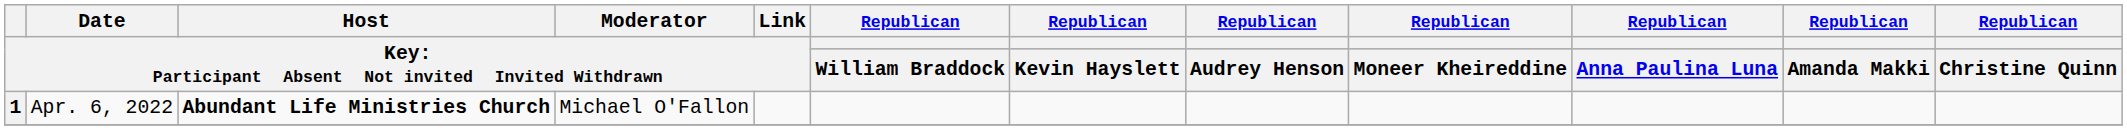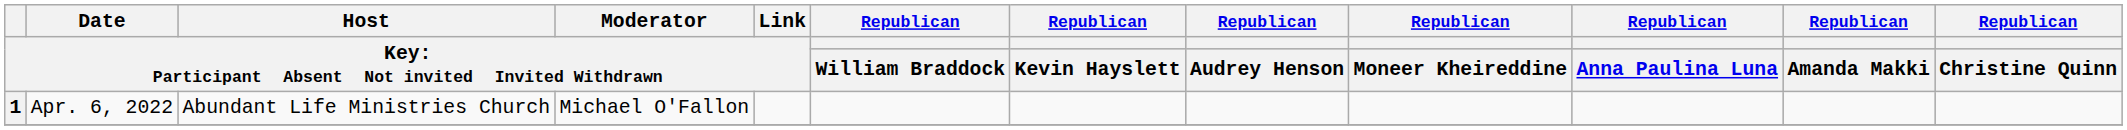(366, 108) bold -> (366, 108) normal
